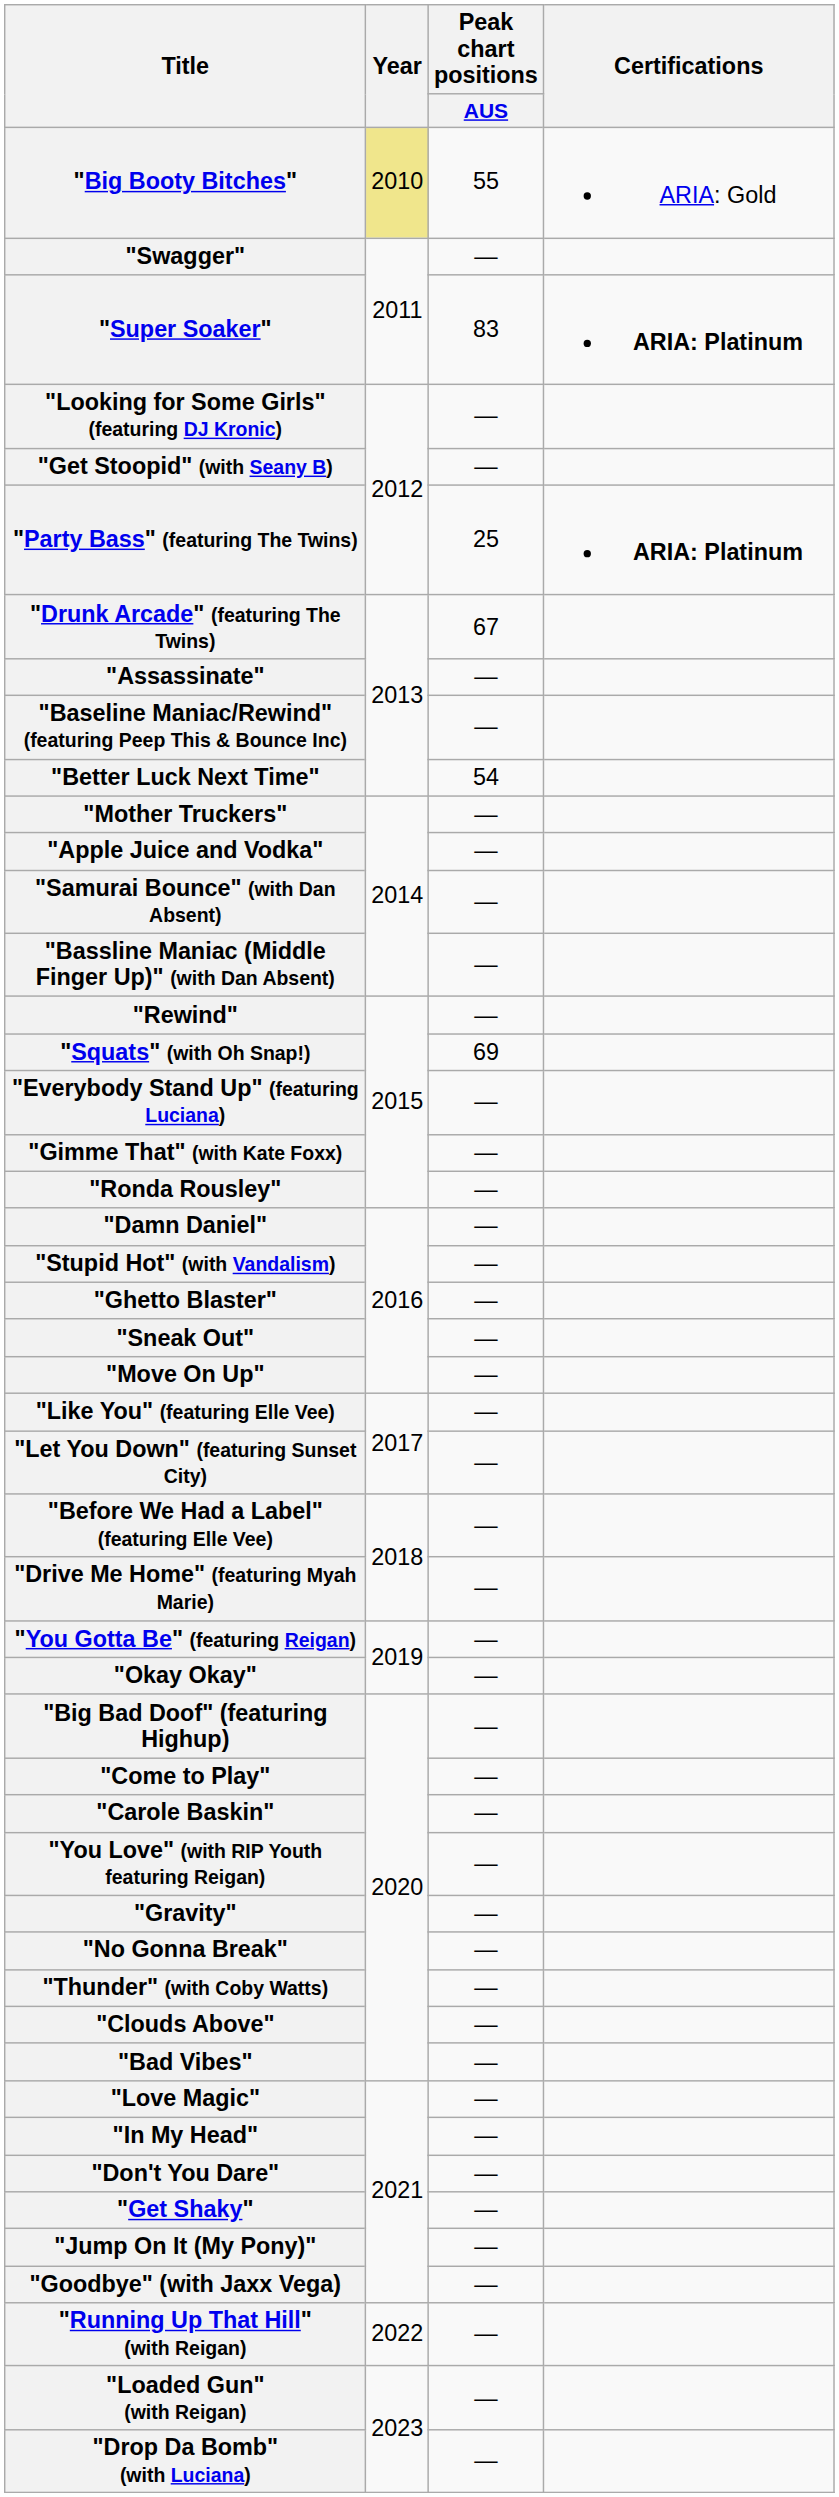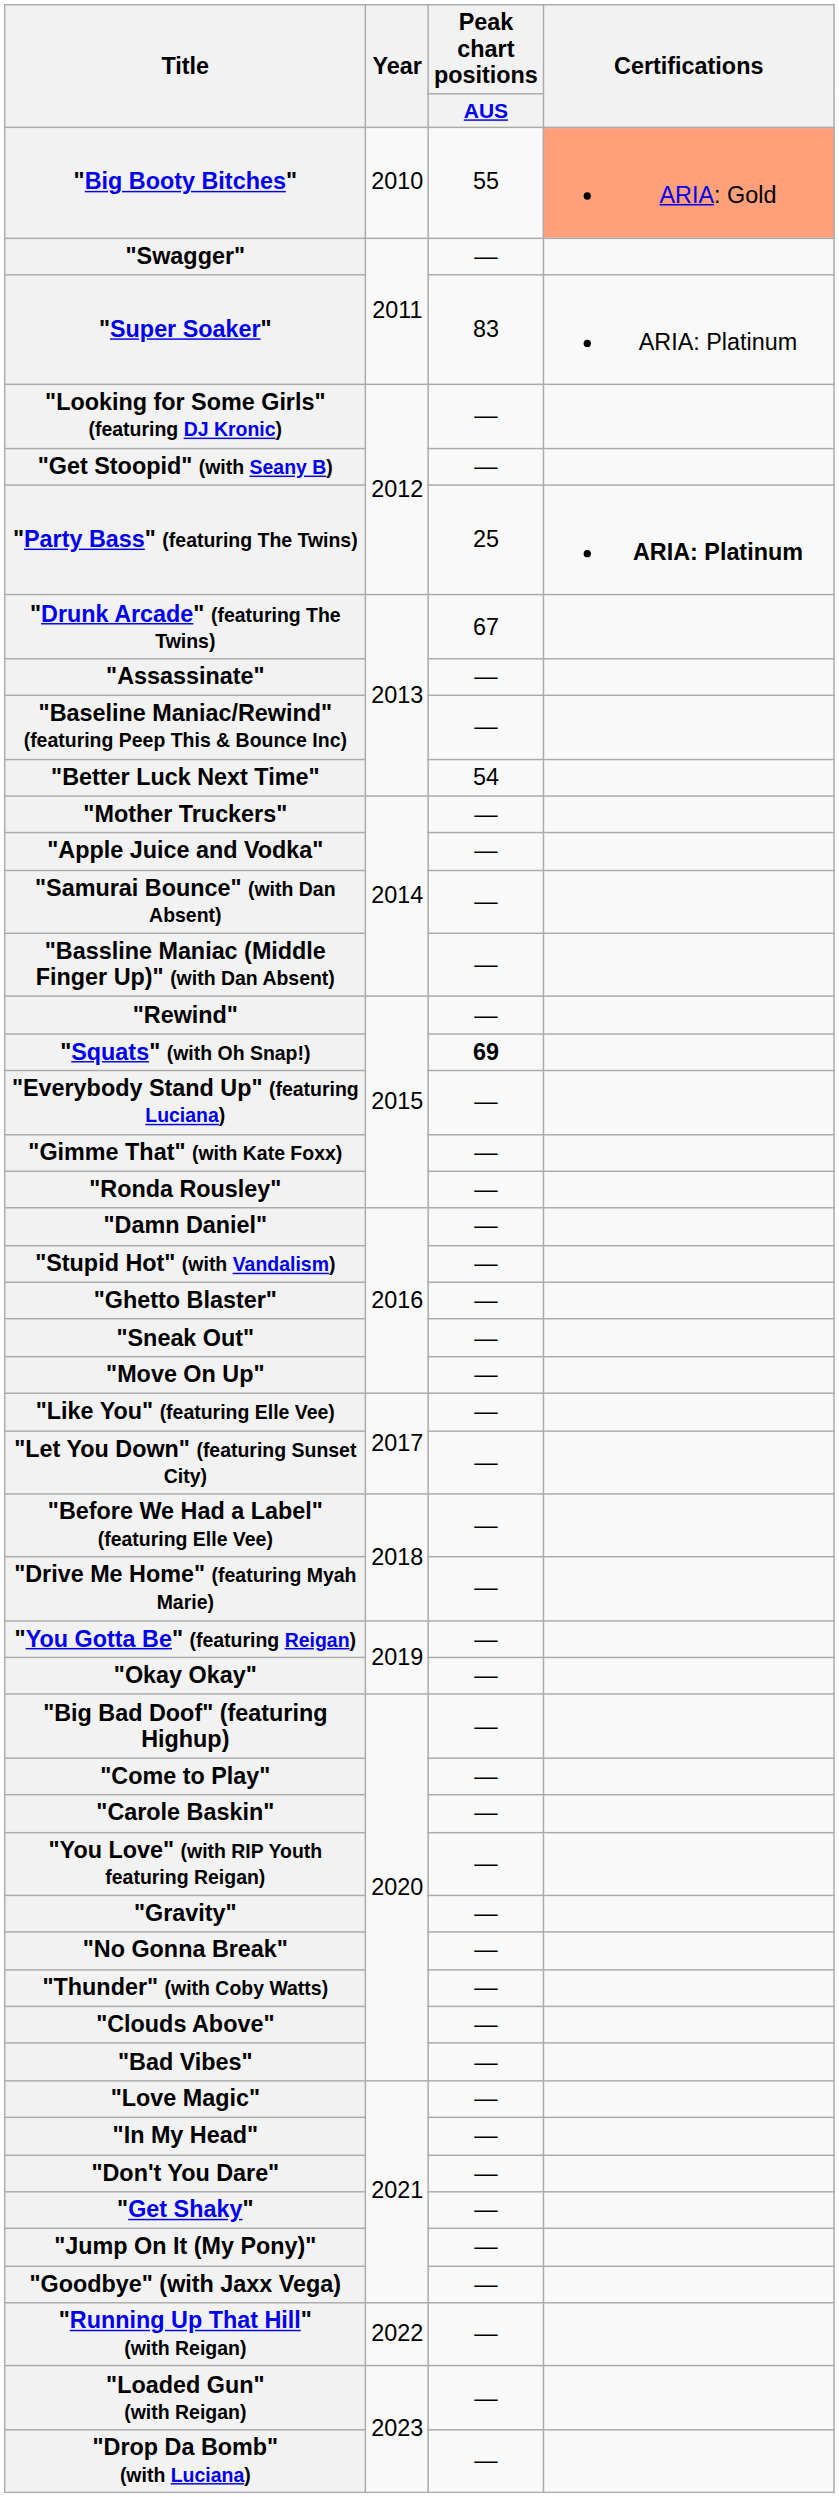(397, 182) khaki background -> (397, 182) no background
(689, 196) no background -> (689, 196) lightsalmon background
(689, 343) bold -> (689, 343) normal
(486, 1051) normal -> (486, 1051) bold
